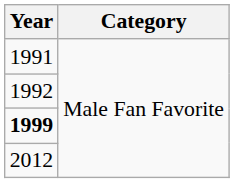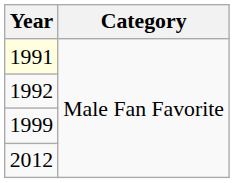(31, 56) no background -> (31, 56) lightyellow background
(31, 125) bold -> (31, 125) normal
